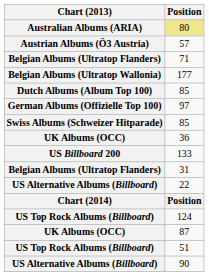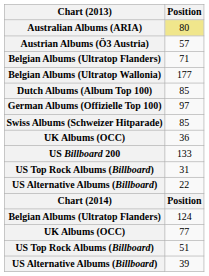(85, 169) Belgian Albums (Ultratop Flanders) -> (85, 169) US Top Rock Albums (Billboard)
(85, 216) US Top Rock Albums (Billboard) -> (85, 216) Belgian Albums (Ultratop Flanders)
(184, 232) 87 -> (184, 232) 77
(184, 264) 90 -> (184, 264) 39
